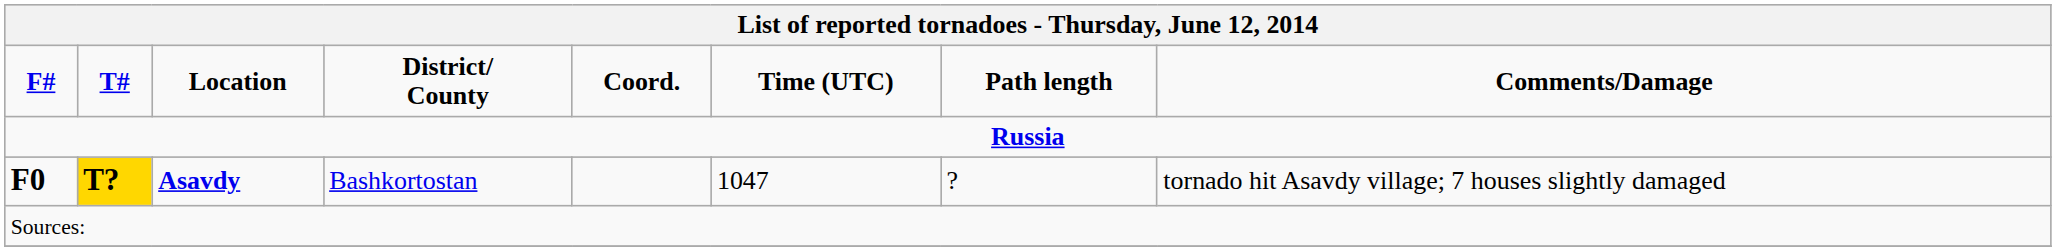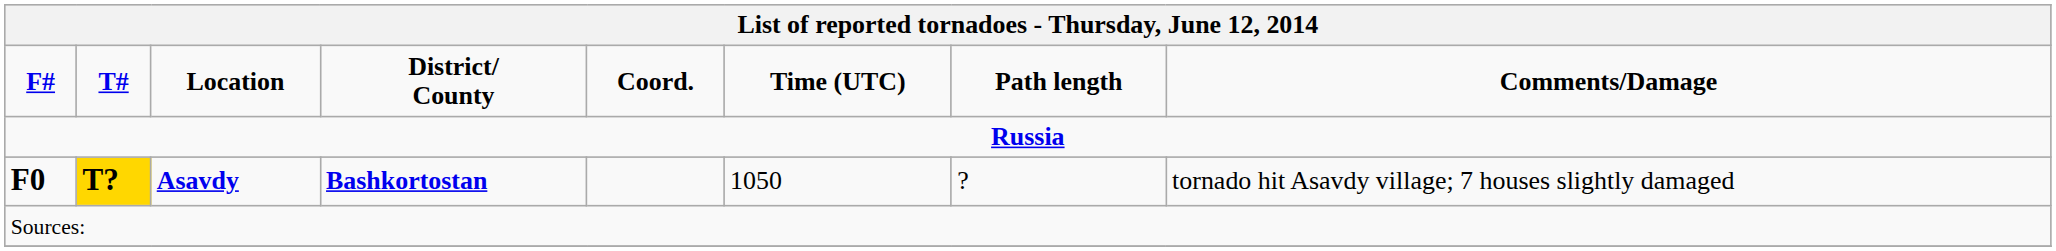(403, 180) normal -> (407, 180) bold
(743, 180) 1047 -> (756, 180) 1050
